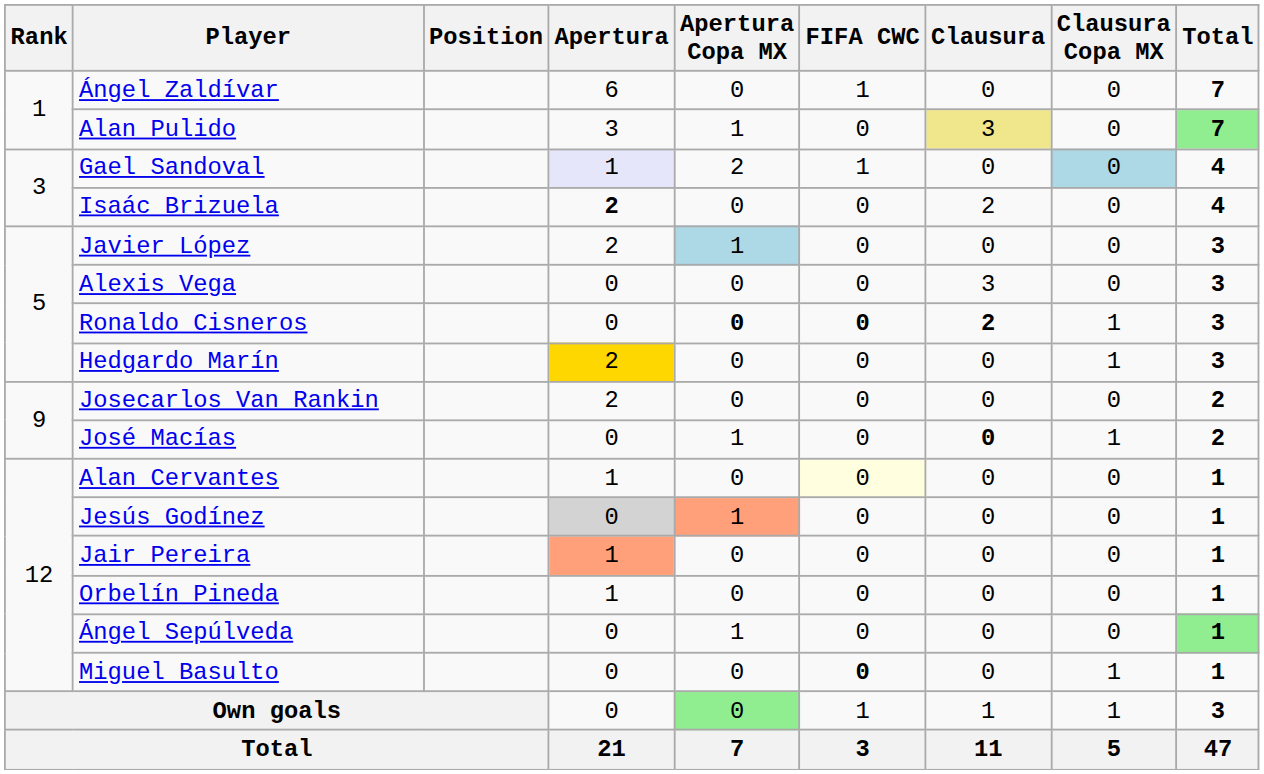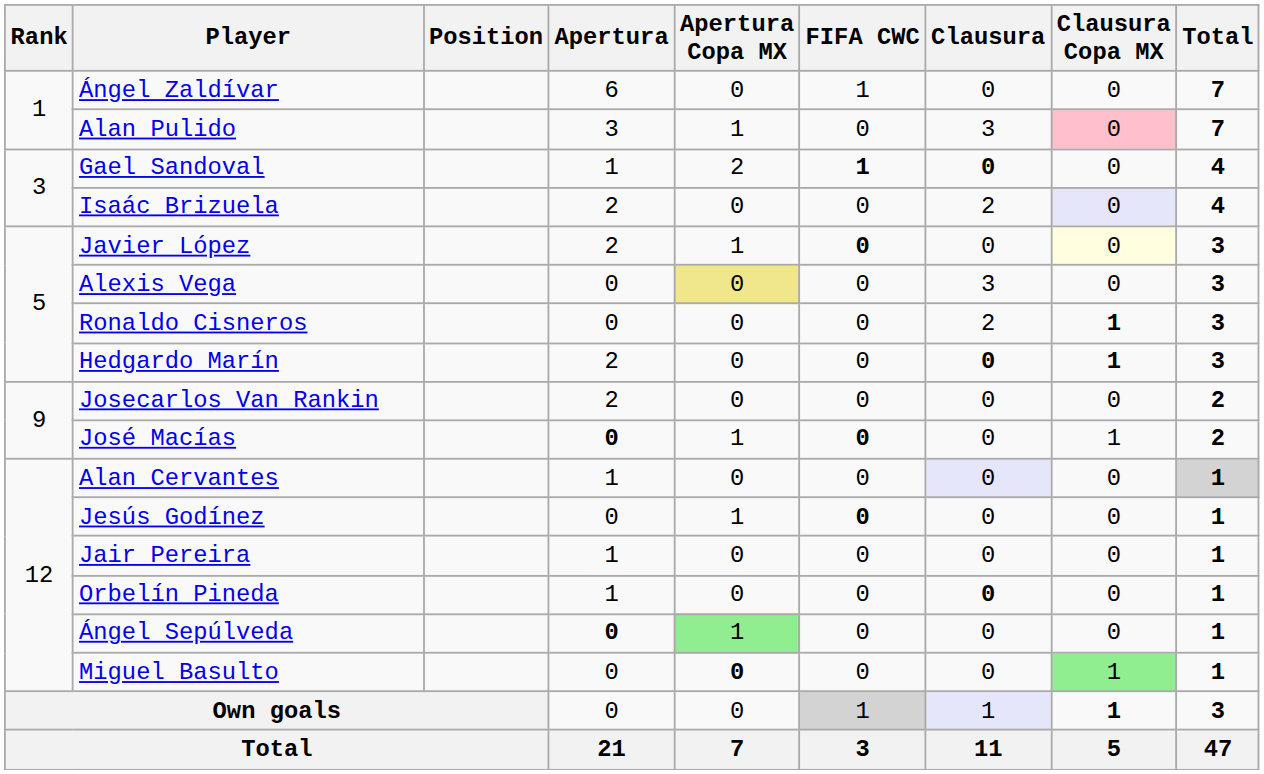(988, 129) khaki background -> (988, 129) no background
(1114, 129) no background -> (1114, 129) pink background
(1218, 129) lightgreen background -> (1218, 129) no background
(612, 168) lavender background -> (612, 168) no background
(863, 168) normal -> (863, 168) bold
(988, 168) normal -> (988, 168) bold
(1114, 168) lightblue background -> (1114, 168) no background
(612, 207) bold -> (612, 207) normal
(1114, 207) no background -> (1114, 207) lavender background
(737, 246) lightblue background -> (737, 246) no background
(863, 246) normal -> (863, 246) bold
(1114, 246) no background -> (1114, 246) lightyellow background
(737, 284) no background -> (737, 284) khaki background
(737, 323) bold -> (737, 323) normal
(863, 323) bold -> (863, 323) normal
(988, 323) bold -> (988, 323) normal
(1114, 323) normal -> (1114, 323) bold
(612, 362) gold background -> (612, 362) no background
(988, 362) normal -> (988, 362) bold
(1114, 362) normal -> (1114, 362) bold
(612, 439) normal -> (612, 439) bold
(863, 439) normal -> (863, 439) bold
(988, 439) bold -> (988, 439) normal
(863, 478) lightyellow background -> (863, 478) no background
(988, 478) no background -> (988, 478) lavender background
(1218, 478) no background -> (1218, 478) lightgrey background
(612, 517) lightgrey background -> (612, 517) no background
(737, 517) lightsalmon background -> (737, 517) no background
(863, 517) normal -> (863, 517) bold
(612, 556) lightsalmon background -> (612, 556) no background
(988, 595) normal -> (988, 595) bold
(612, 633) normal -> (612, 633) bold
(737, 633) no background -> (737, 633) lightgreen background
(1218, 633) lightgreen background -> (1218, 633) no background
(737, 672) normal -> (737, 672) bold
(863, 672) bold -> (863, 672) normal
(1114, 672) no background -> (1114, 672) lightgreen background
(737, 711) lightgreen background -> (737, 711) no background
(863, 711) no background -> (863, 711) lightgrey background
(988, 711) no background -> (988, 711) lavender background
(1114, 711) normal -> (1114, 711) bold
